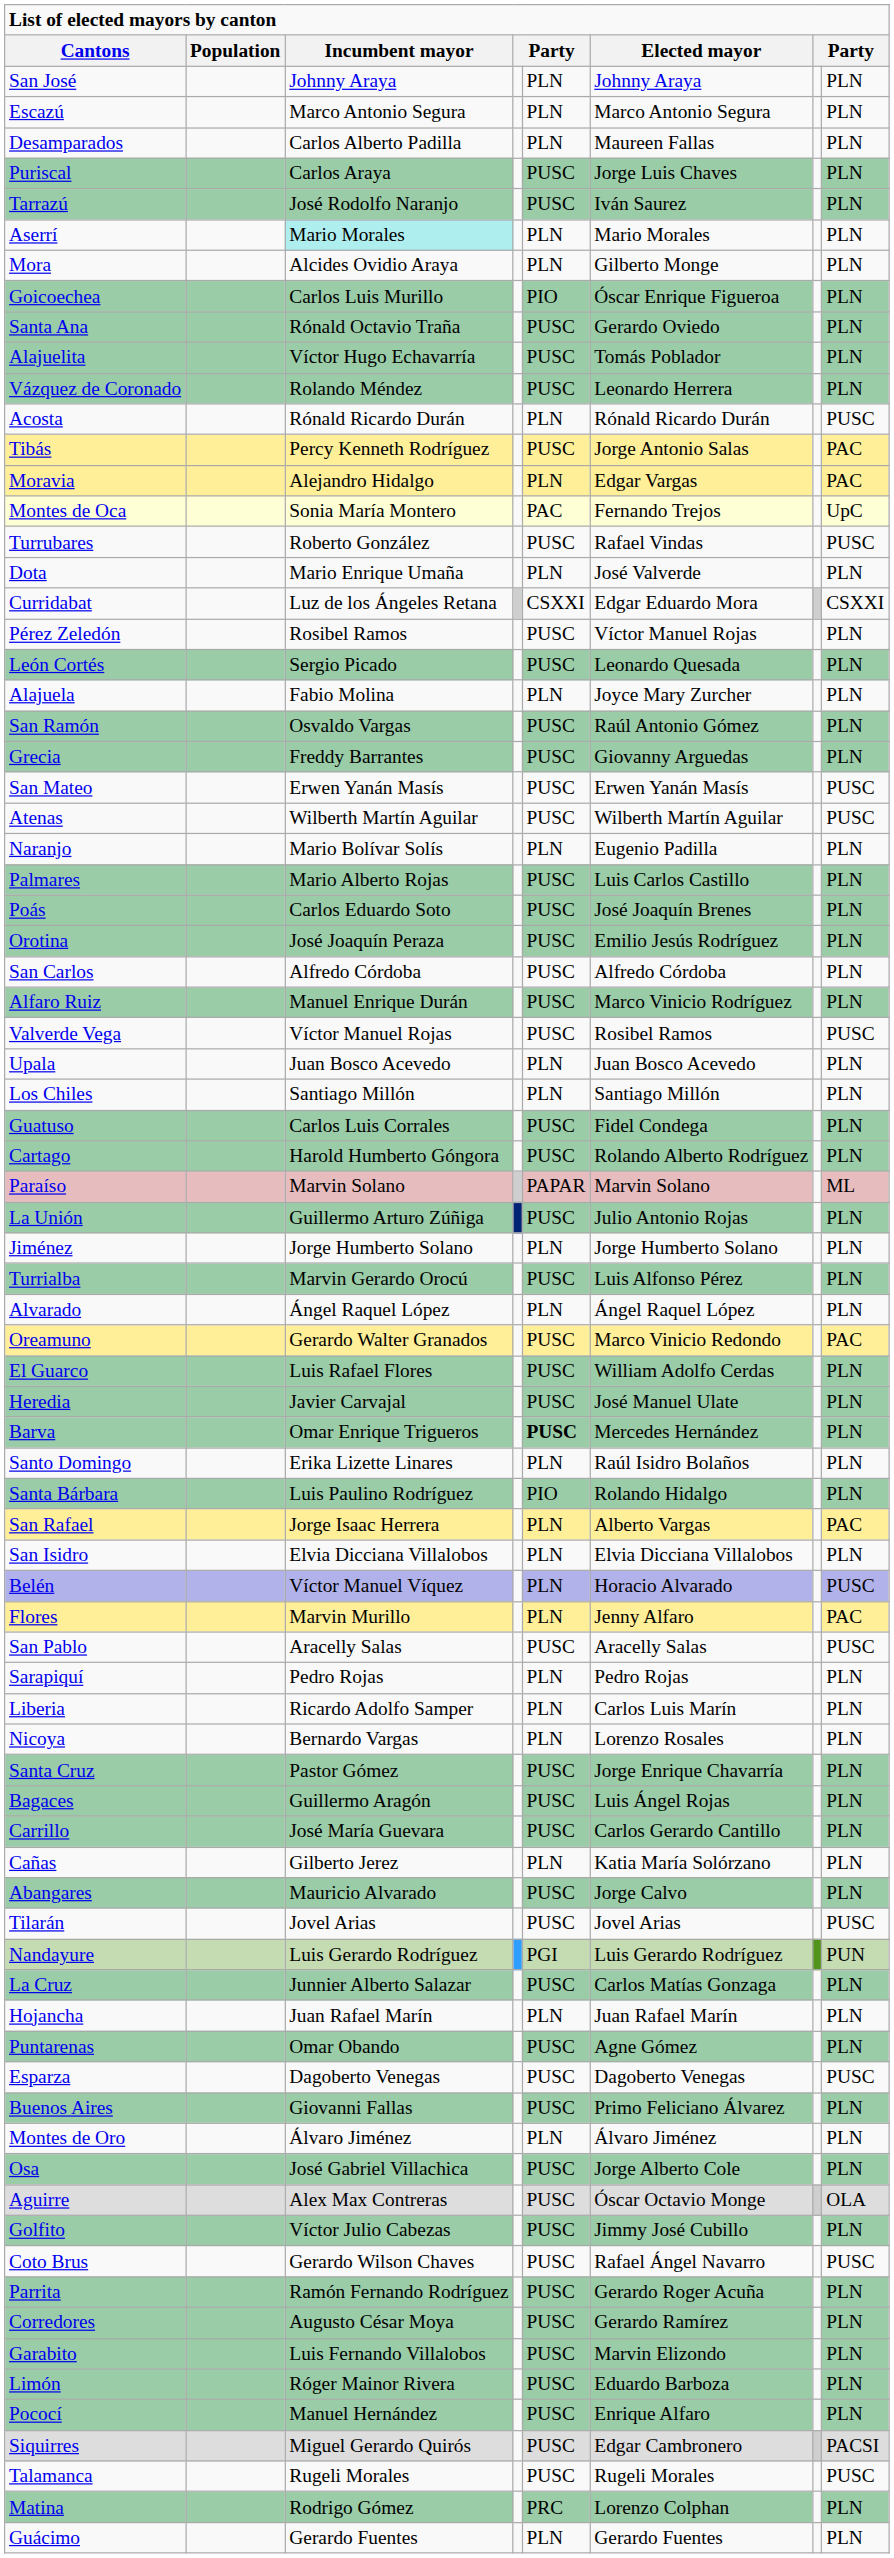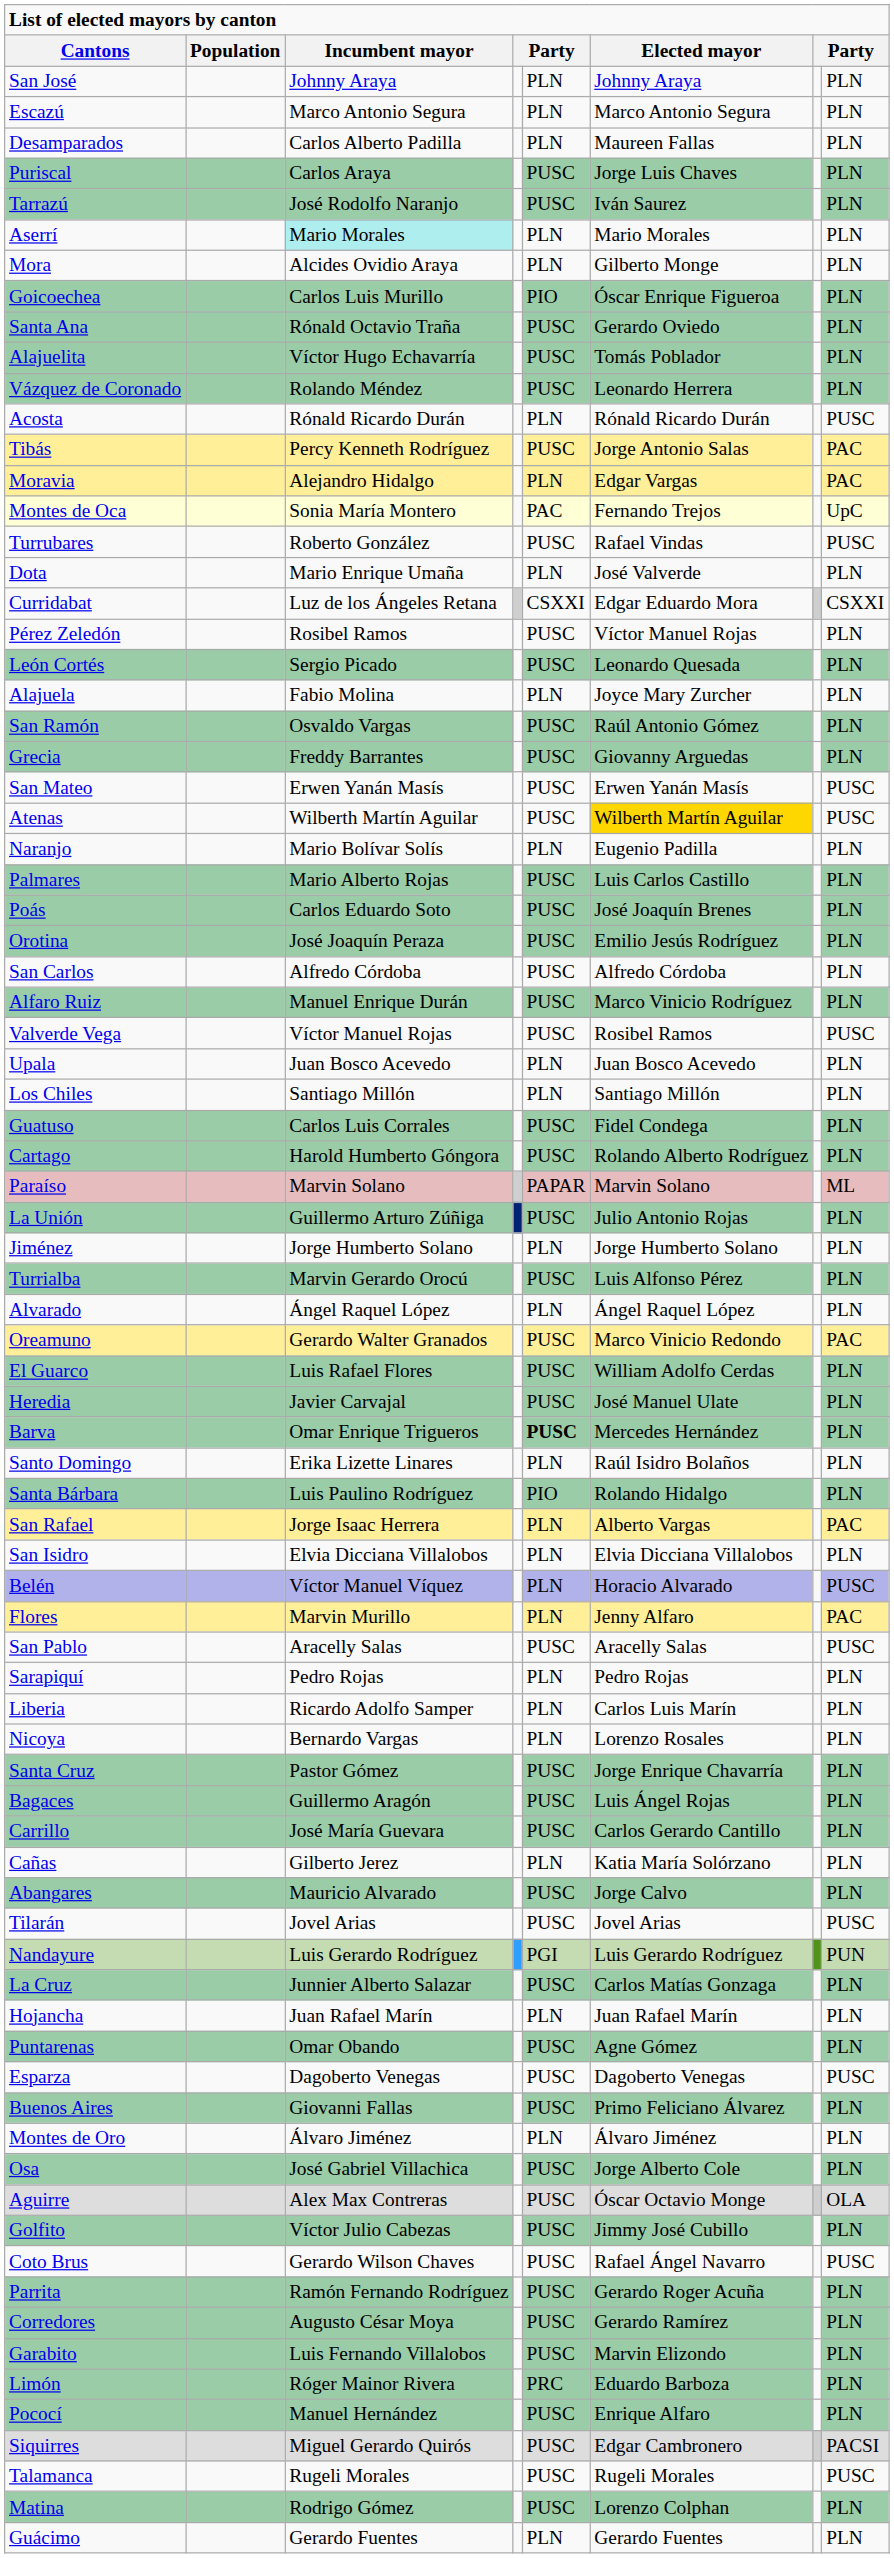(689, 818) no background -> (689, 818) gold background
(551, 2384) PUSC -> (545, 2384) PRC
(545, 2506) PRC -> (551, 2506) PUSC
